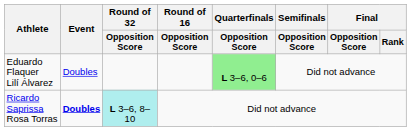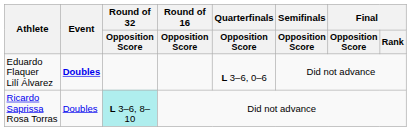(80, 72) normal -> (81, 72) bold
(244, 78) lightgreen background -> (244, 78) no background
(81, 109) bold -> (80, 109) normal
